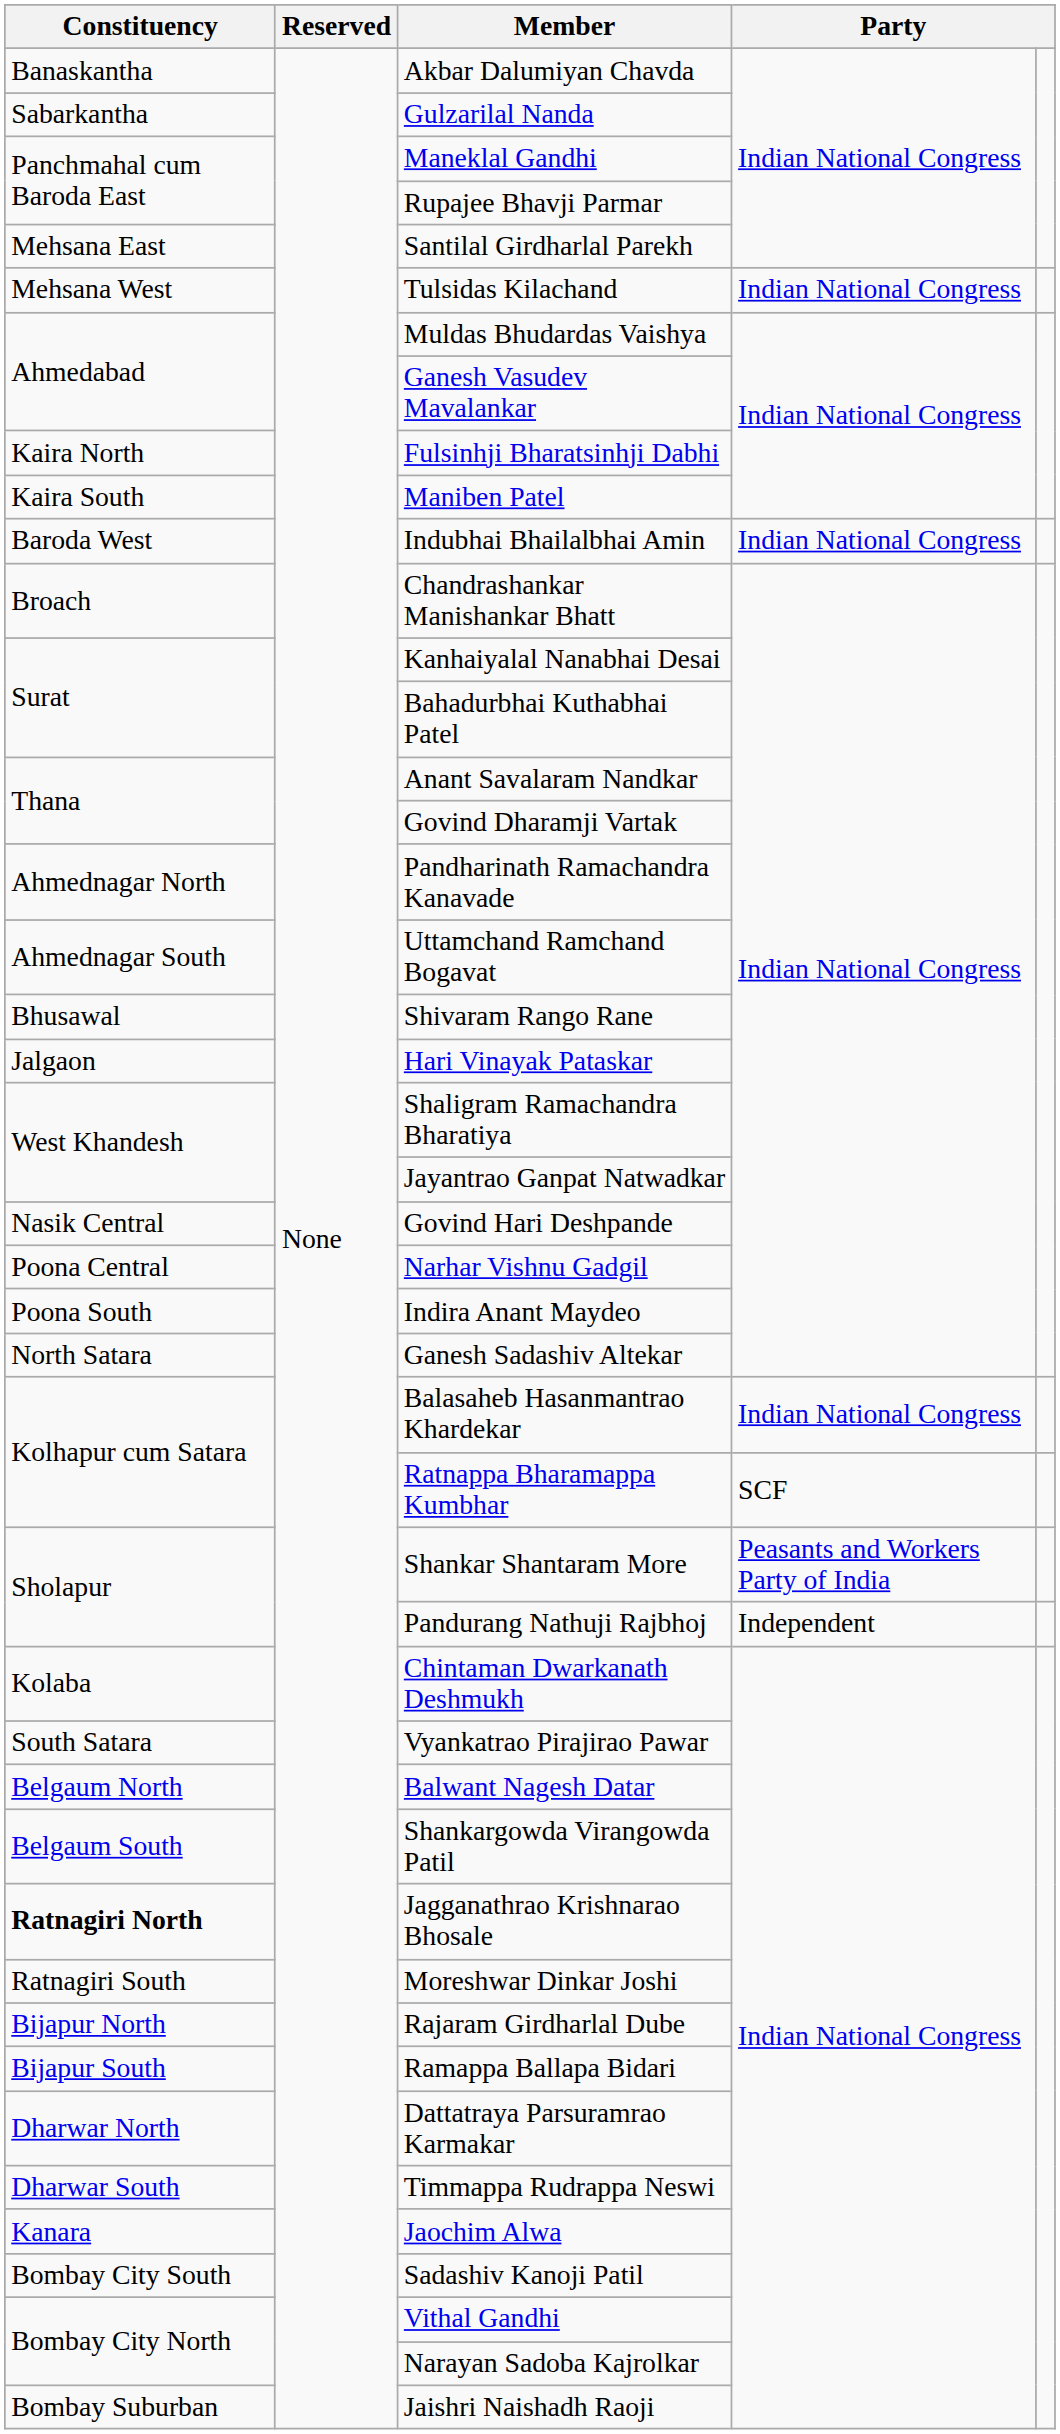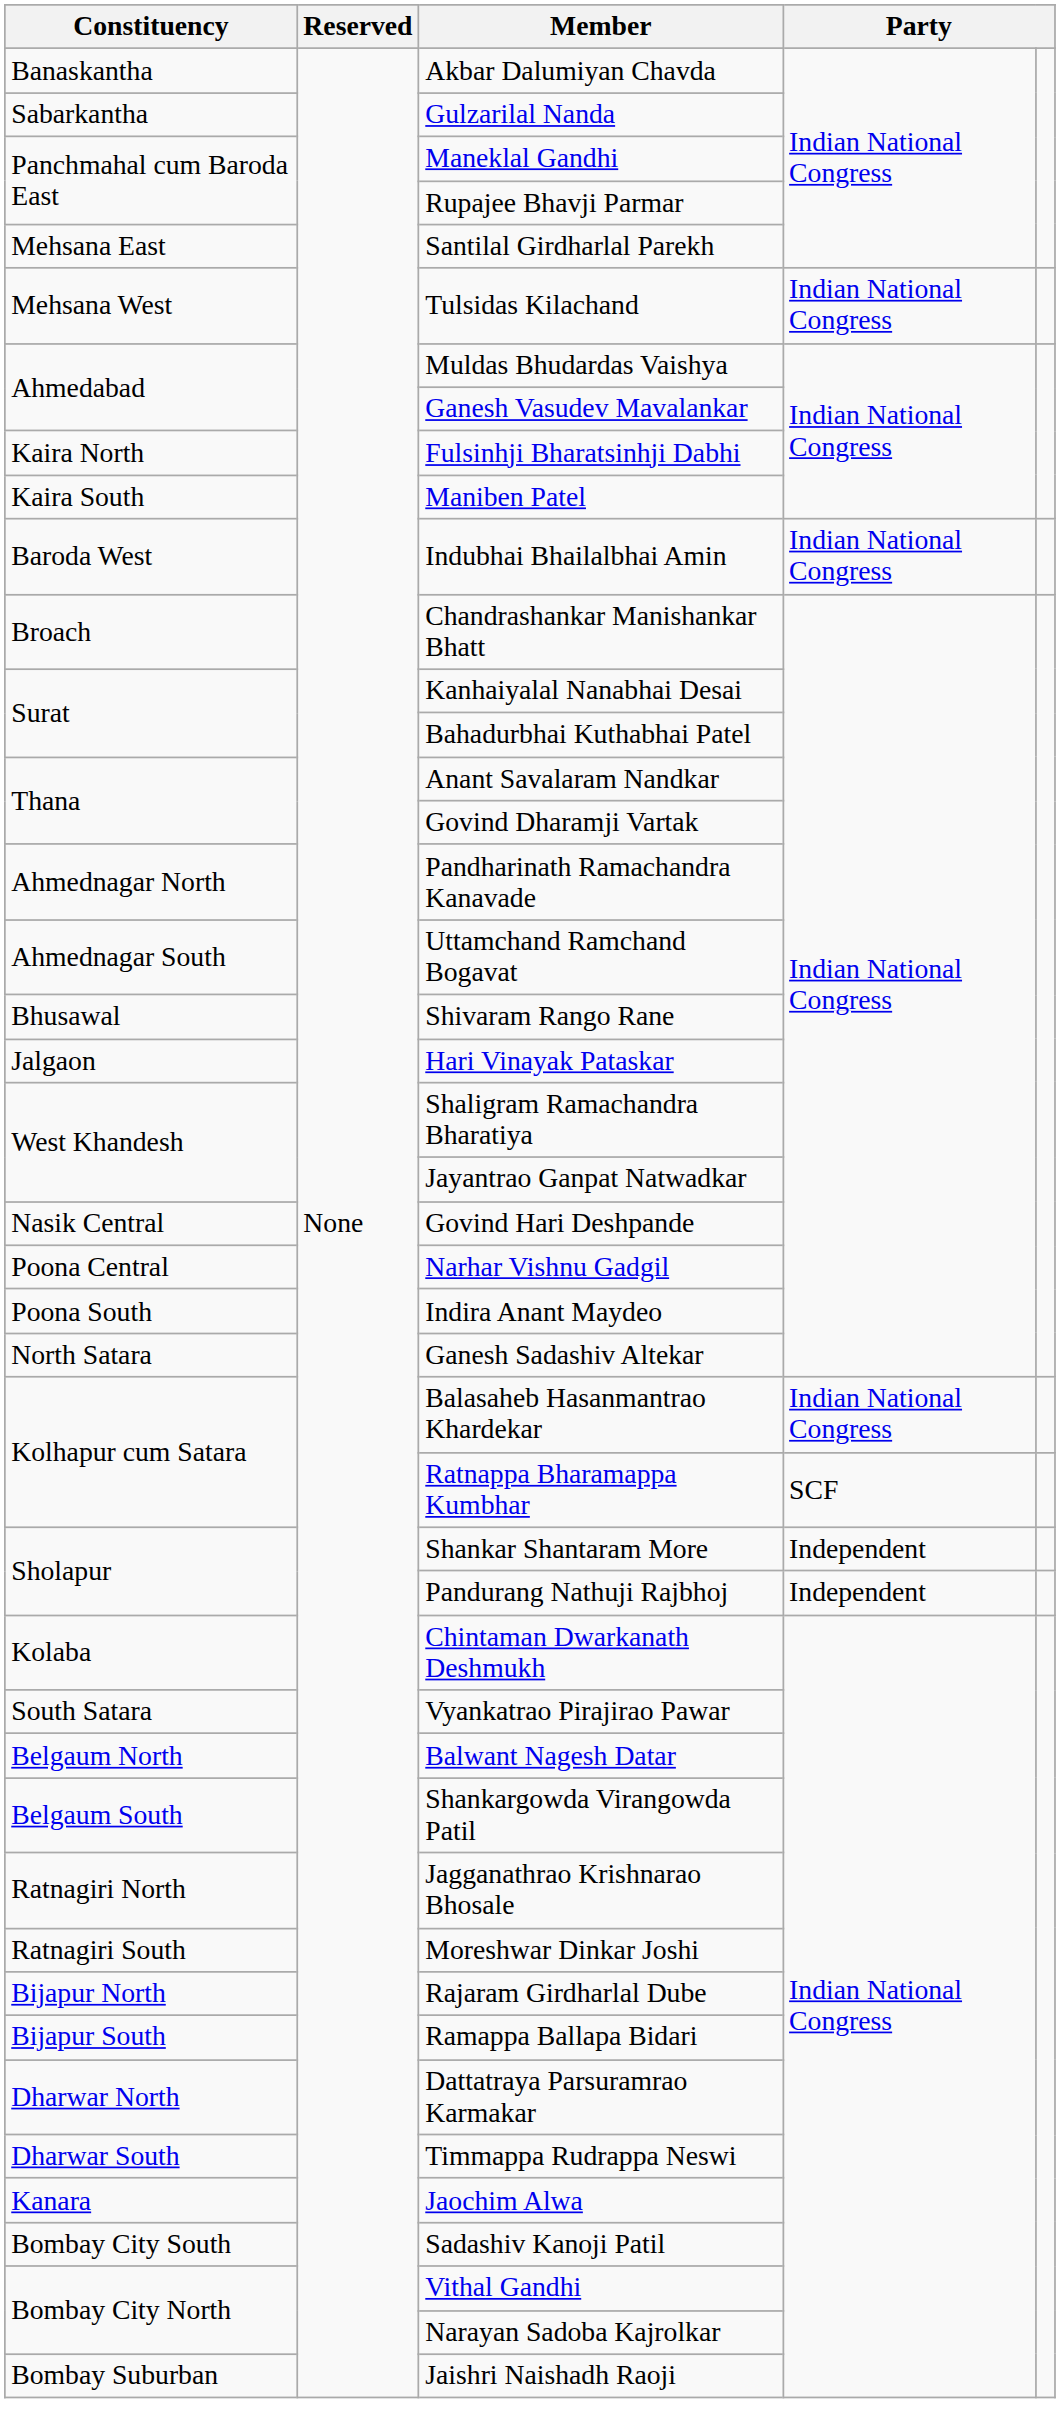(859, 1564) Peasants and Workers Party of India -> (857, 1548) Independent
(107, 1921) bold -> (99, 1889) normal
